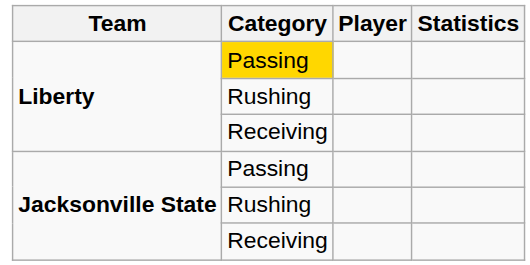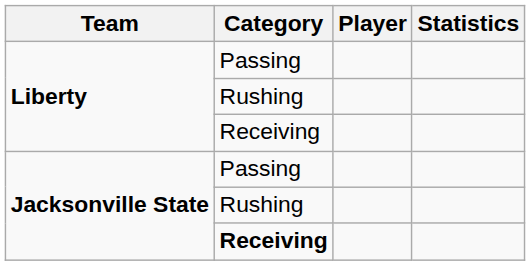(268, 59) gold background -> (260, 59) no background
(277, 241) normal -> (274, 241) bold
